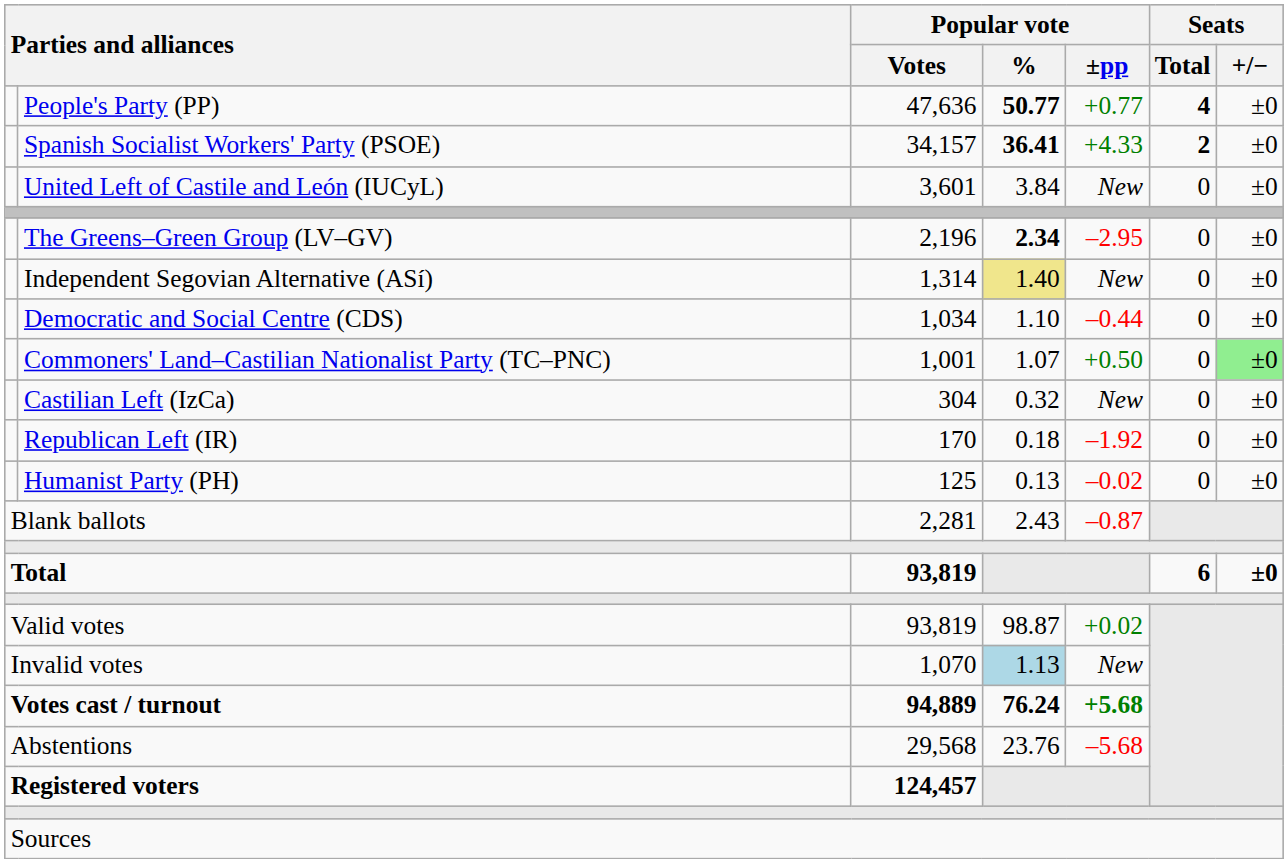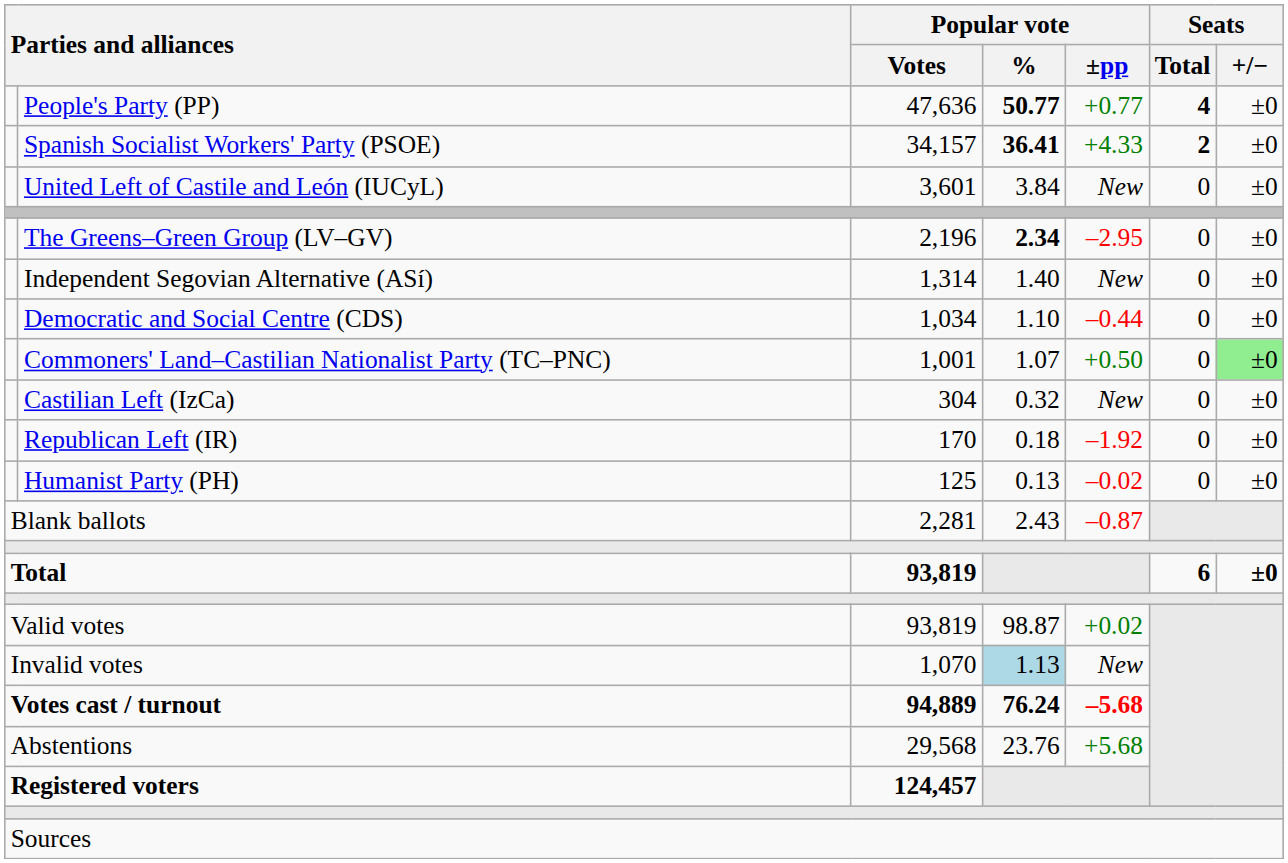(1037, 278) khaki background -> (1037, 278) no background
(1113, 705) +5.68 -> (1114, 705) –5.68
(1114, 745) –5.68 -> (1113, 745) +5.68
